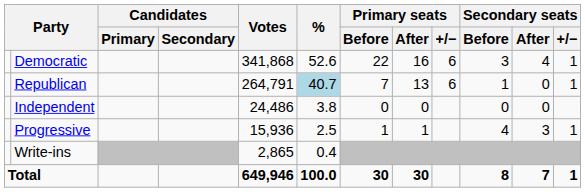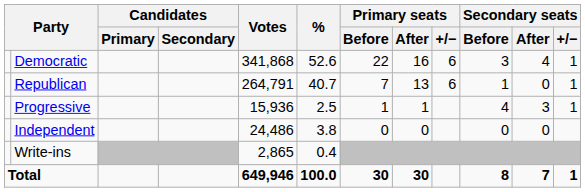(322, 84) lightblue background -> (322, 84) no background
rows swapped: (52, 130) <-> (54, 107)
